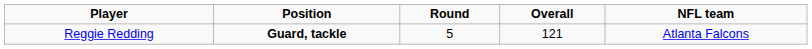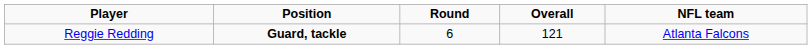(450, 34) 5 -> (450, 34) 6
